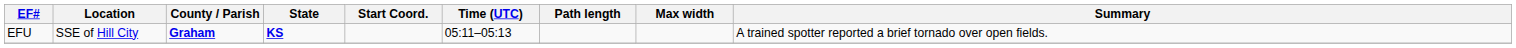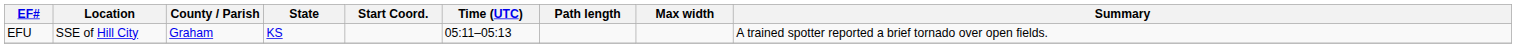(192, 33) bold -> (191, 33) normal
(275, 33) bold -> (275, 33) normal
